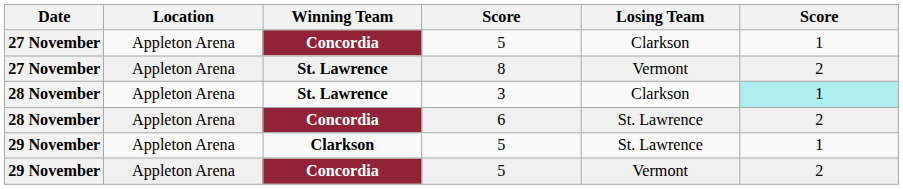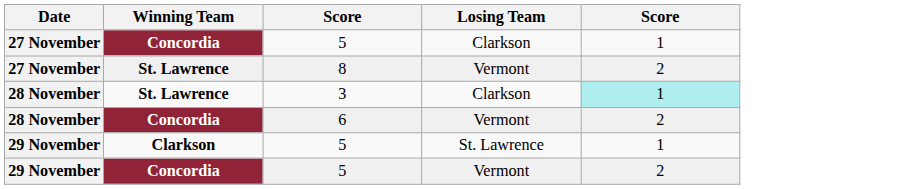- column: (183, 17)
(660, 119) St. Lawrence -> (501, 119) Vermont
